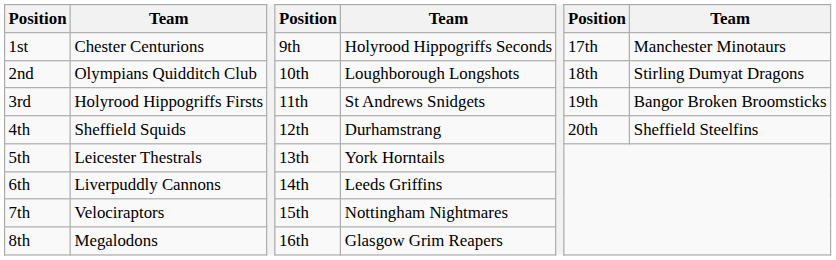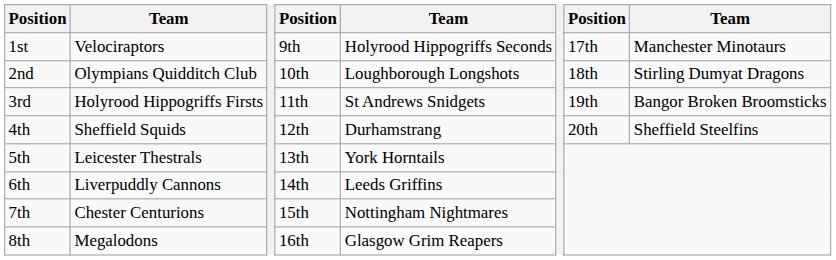(139, 46) Chester Centurions -> (119, 46) Velociraptors
(119, 213) Velociraptors -> (139, 213) Chester Centurions
